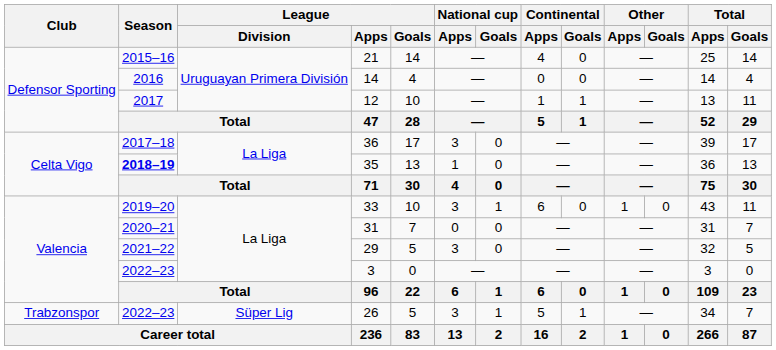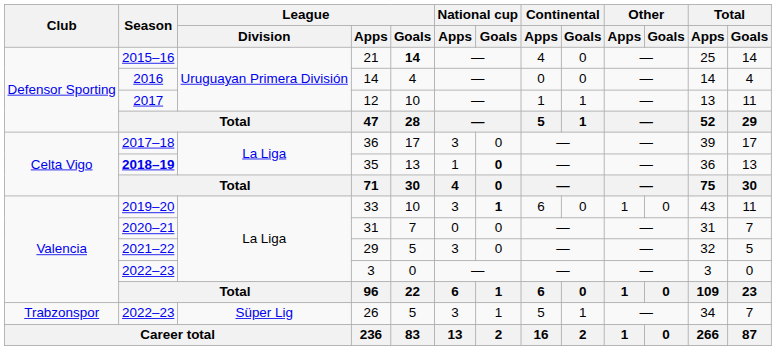(413, 57) normal -> (413, 57) bold
(498, 164) normal -> (498, 164) bold
(498, 206) normal -> (498, 206) bold
